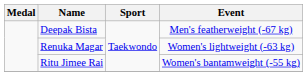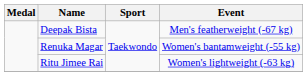(231, 46) Women's lightweight (-63 kg) -> (231, 46) Women's bantamweight (-55 kg)
(231, 63) Women's bantamweight (-55 kg) -> (231, 63) Women's lightweight (-63 kg)
